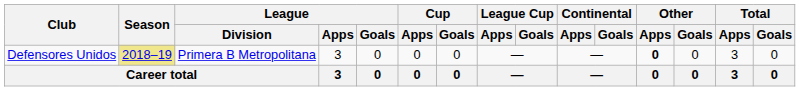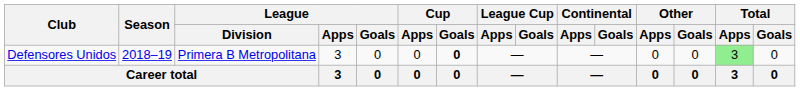(147, 55) khaki background -> (147, 55) no background
(457, 55) normal -> (457, 55) bold
(655, 55) bold -> (655, 55) normal
(735, 55) no background -> (735, 55) lightgreen background
